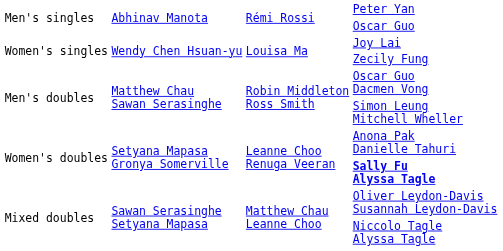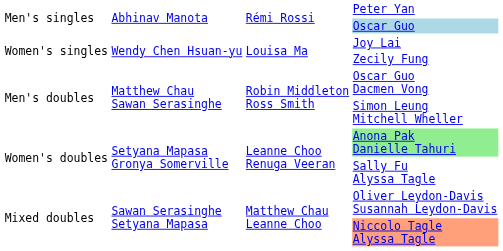(384, 26) no background -> (384, 26) lightblue background
(404, 143) no background -> (404, 143) lightgreen background
(394, 172) bold -> (394, 172) normal
(397, 232) no background -> (397, 232) lightsalmon background
